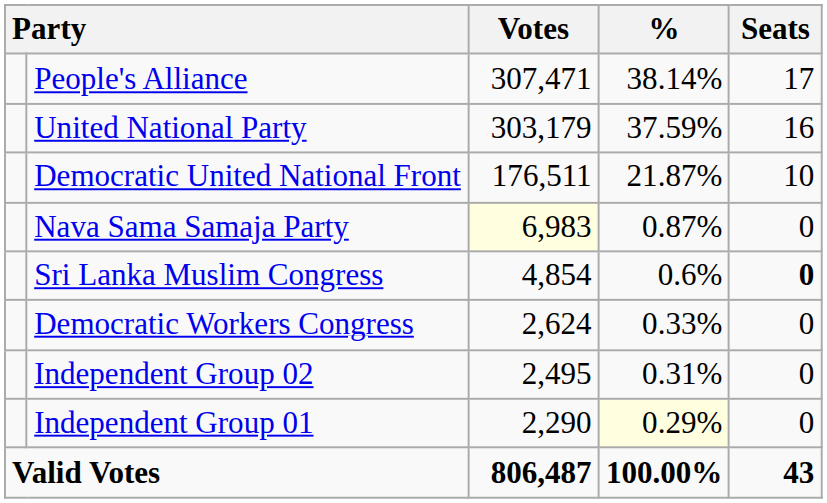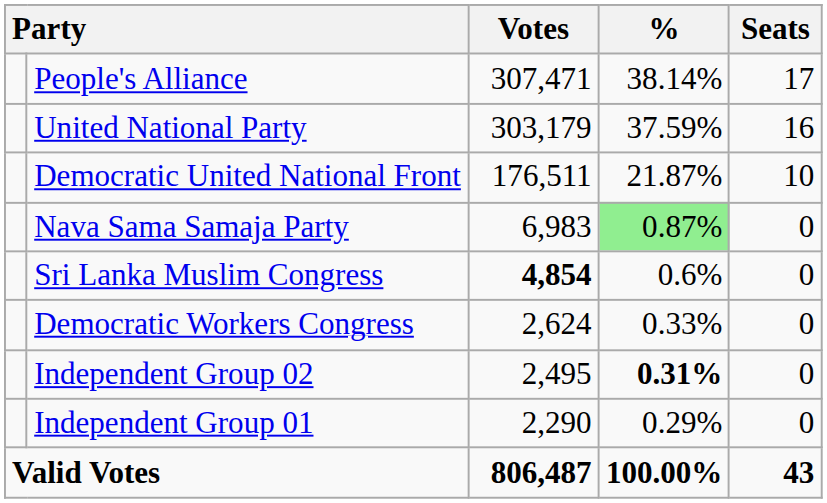(557, 226) lightyellow background -> (557, 226) no background
(682, 226) no background -> (682, 226) lightgreen background
(557, 275) normal -> (557, 275) bold
(806, 275) bold -> (806, 275) normal
(682, 373) normal -> (680, 373) bold
(682, 422) lightyellow background -> (682, 422) no background
